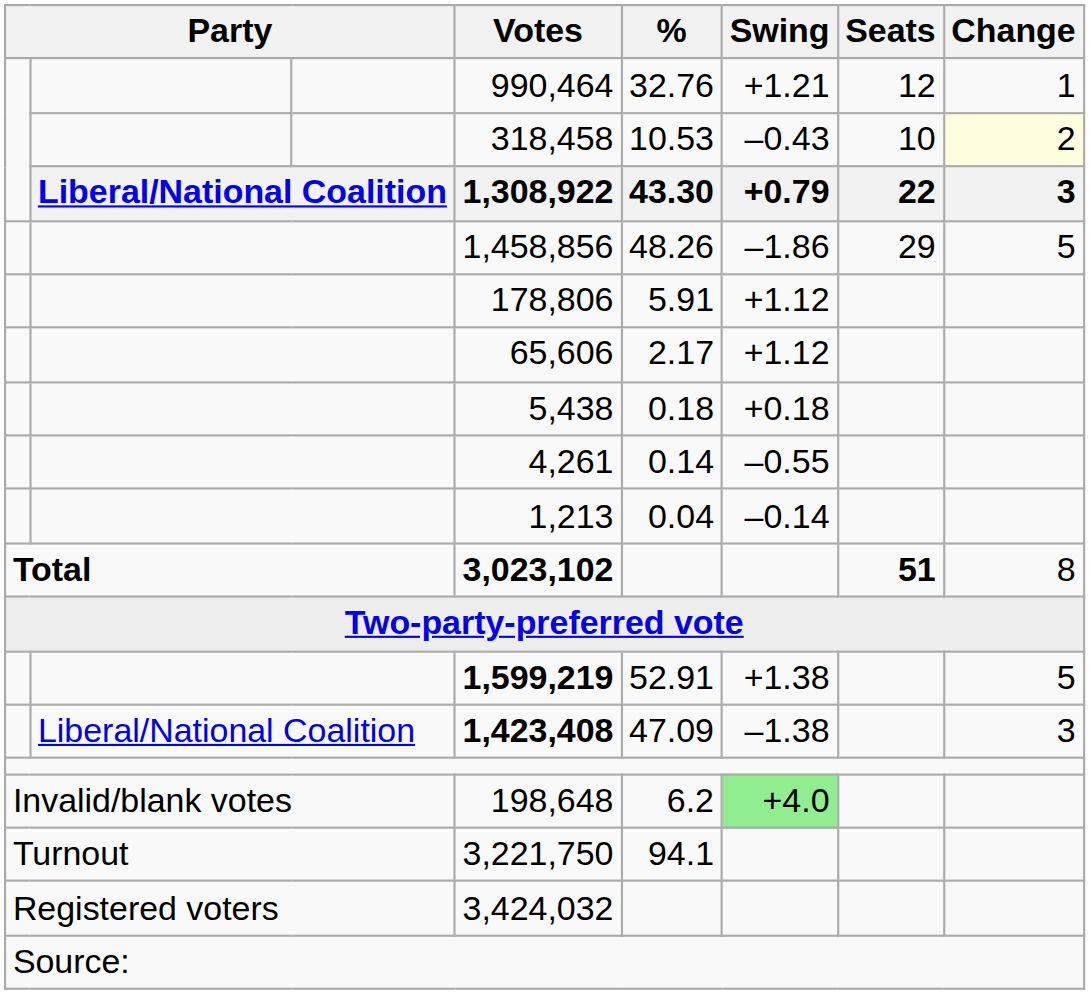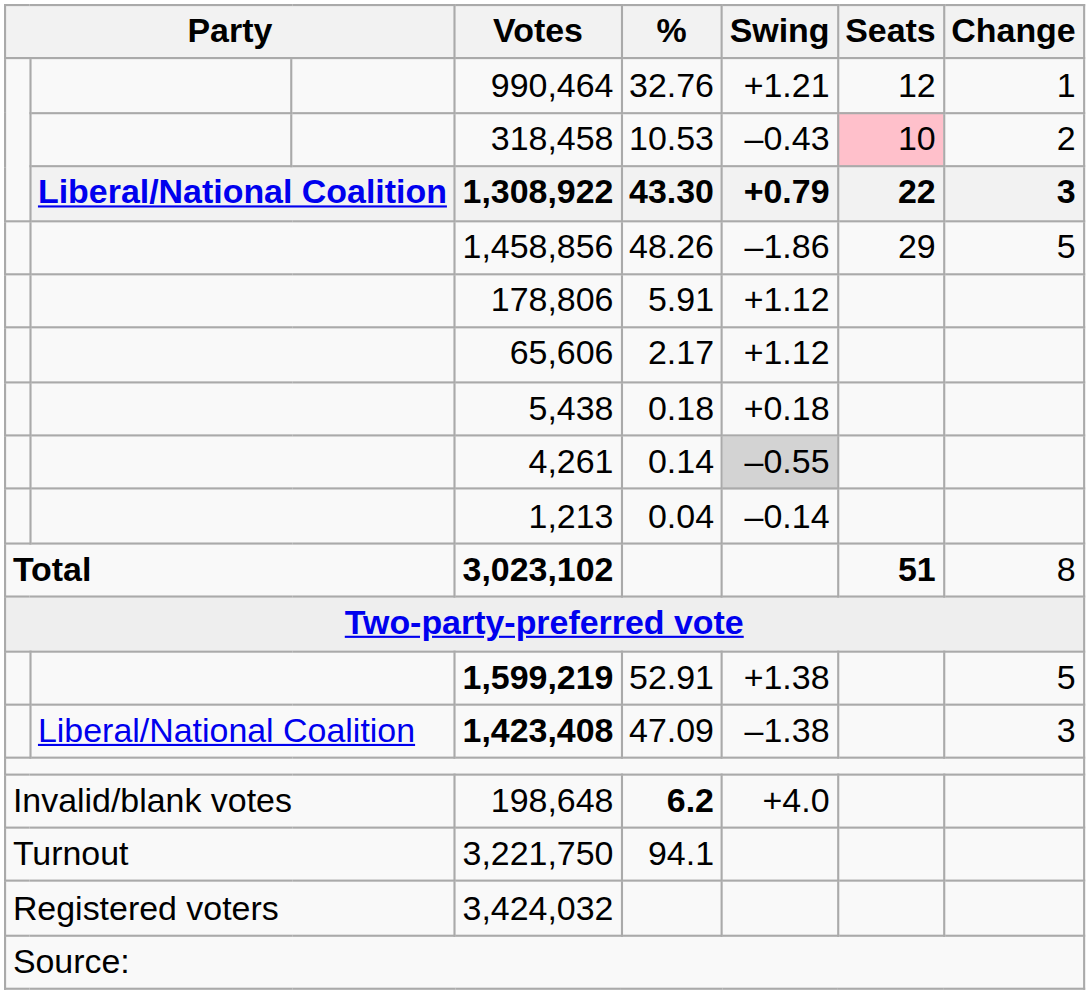(917, 138) no background -> (917, 138) pink background
(1066, 138) lightyellow background -> (1066, 138) no background
(787, 461) no background -> (787, 461) lightgrey background
(690, 800) normal -> (690, 800) bold
(796, 800) lightgreen background -> (796, 800) no background
